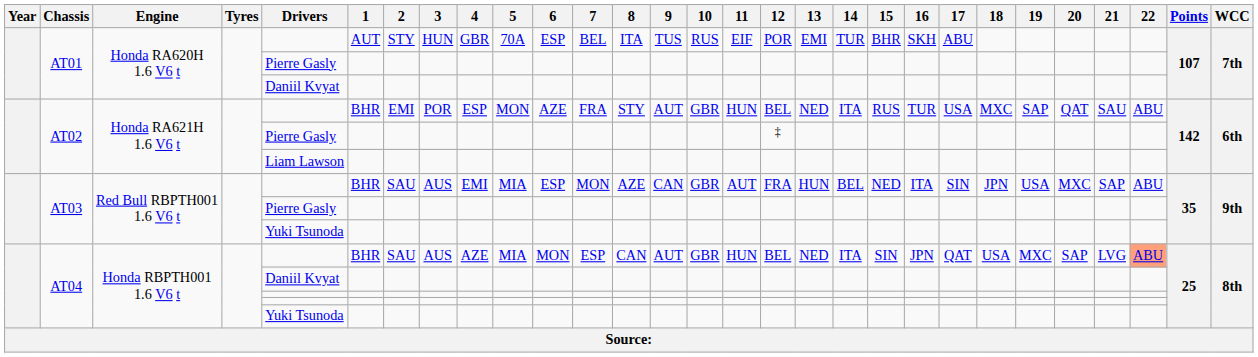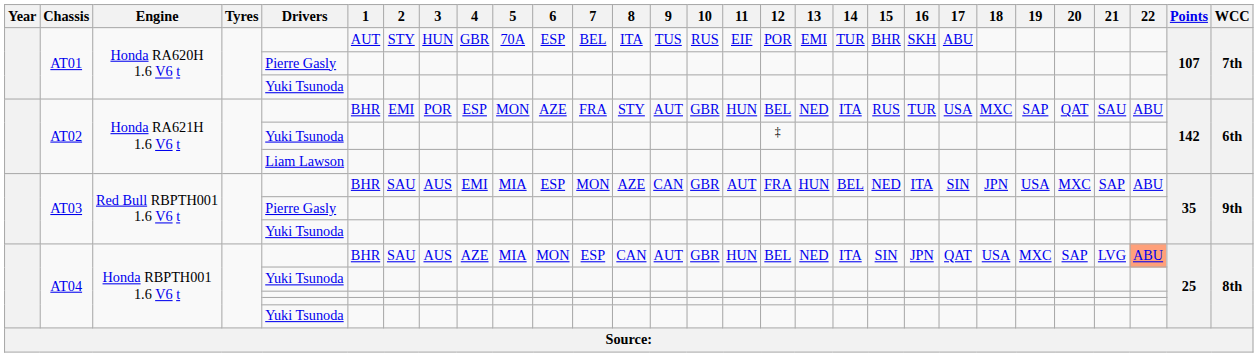(302, 86) Daniil Kvyat -> (304, 86) Yuki Tsunoda
(301, 135) Pierre Gasly -> (304, 135) Yuki Tsunoda
(302, 278) Daniil Kvyat -> (304, 278) Yuki Tsunoda
